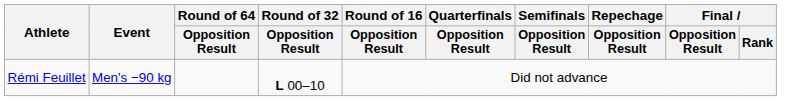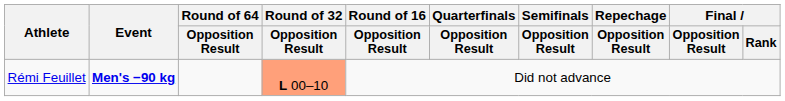(132, 78) normal -> (134, 78) bold
(300, 85) no background -> (304, 85) lightsalmon background
